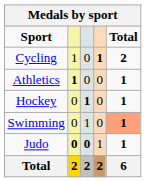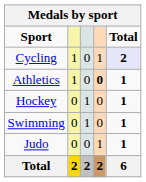(100, 58) bold -> (100, 58) normal
(123, 58) no background -> (123, 58) lavender background
(74, 79) bold -> (74, 79) normal
(100, 79) normal -> (100, 79) bold
(87, 101) bold -> (87, 101) normal
(123, 123) lightsalmon background -> (123, 123) no background
(74, 144) bold -> (74, 144) normal
(87, 144) bold -> (87, 144) normal
